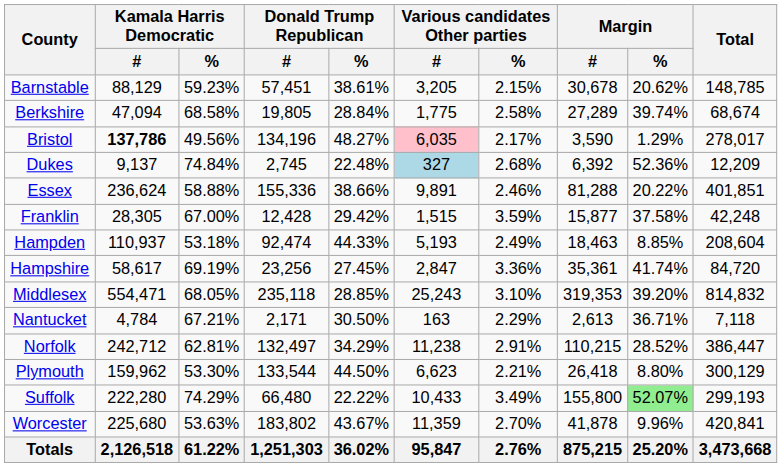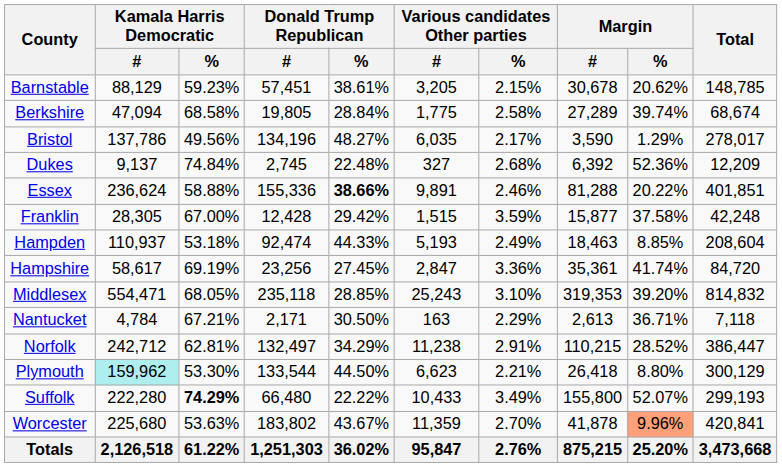(137, 139) bold -> (137, 139) normal
(436, 139) pink background -> (436, 139) no background
(436, 165) lightblue background -> (436, 165) no background
(361, 191) normal -> (361, 191) bold
(137, 372) no background -> (137, 372) paleturquoise background
(212, 398) normal -> (212, 398) bold
(660, 398) lightgreen background -> (660, 398) no background
(660, 424) no background -> (660, 424) lightsalmon background
